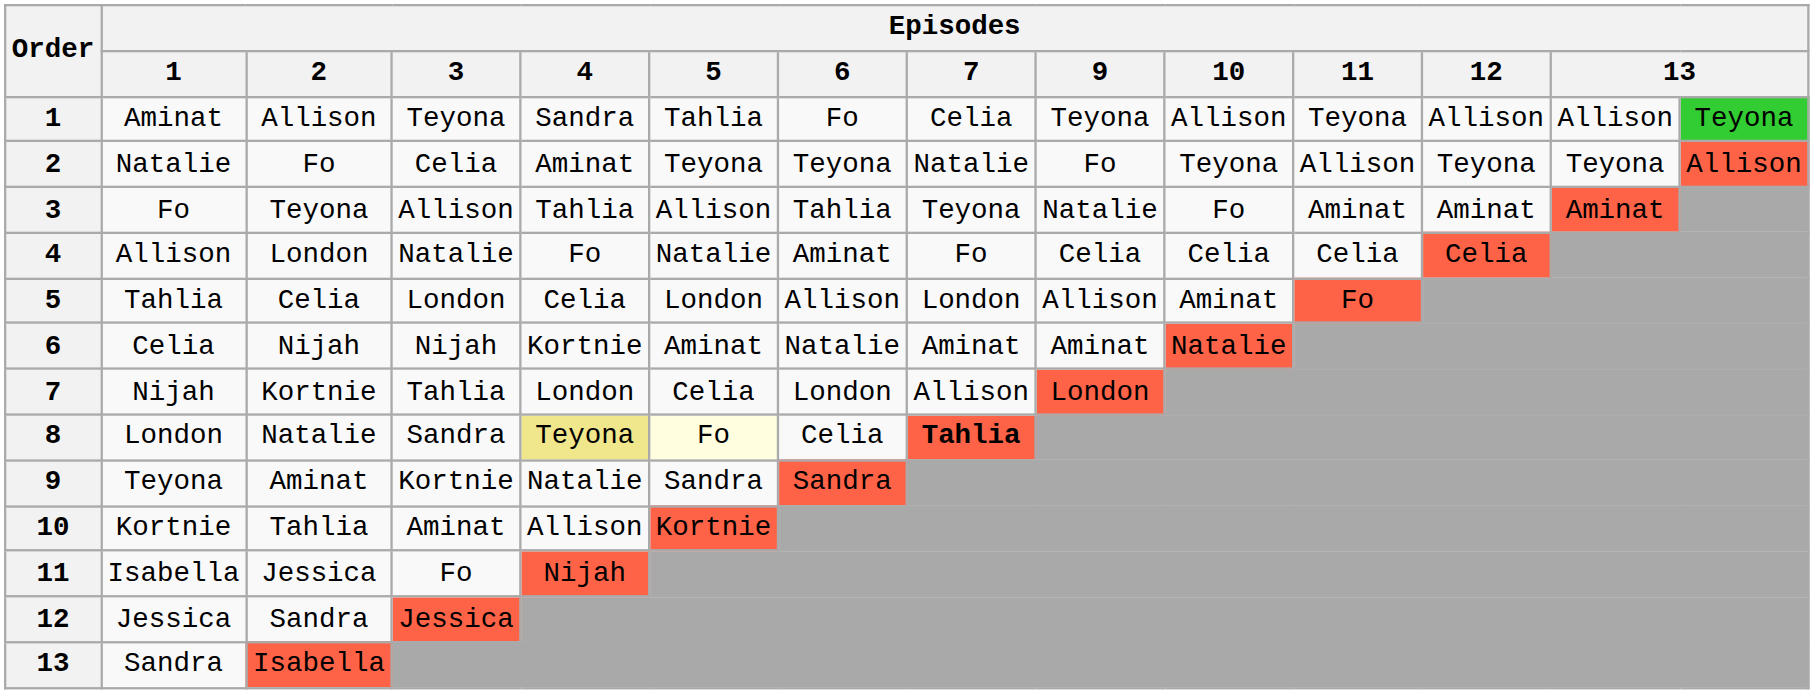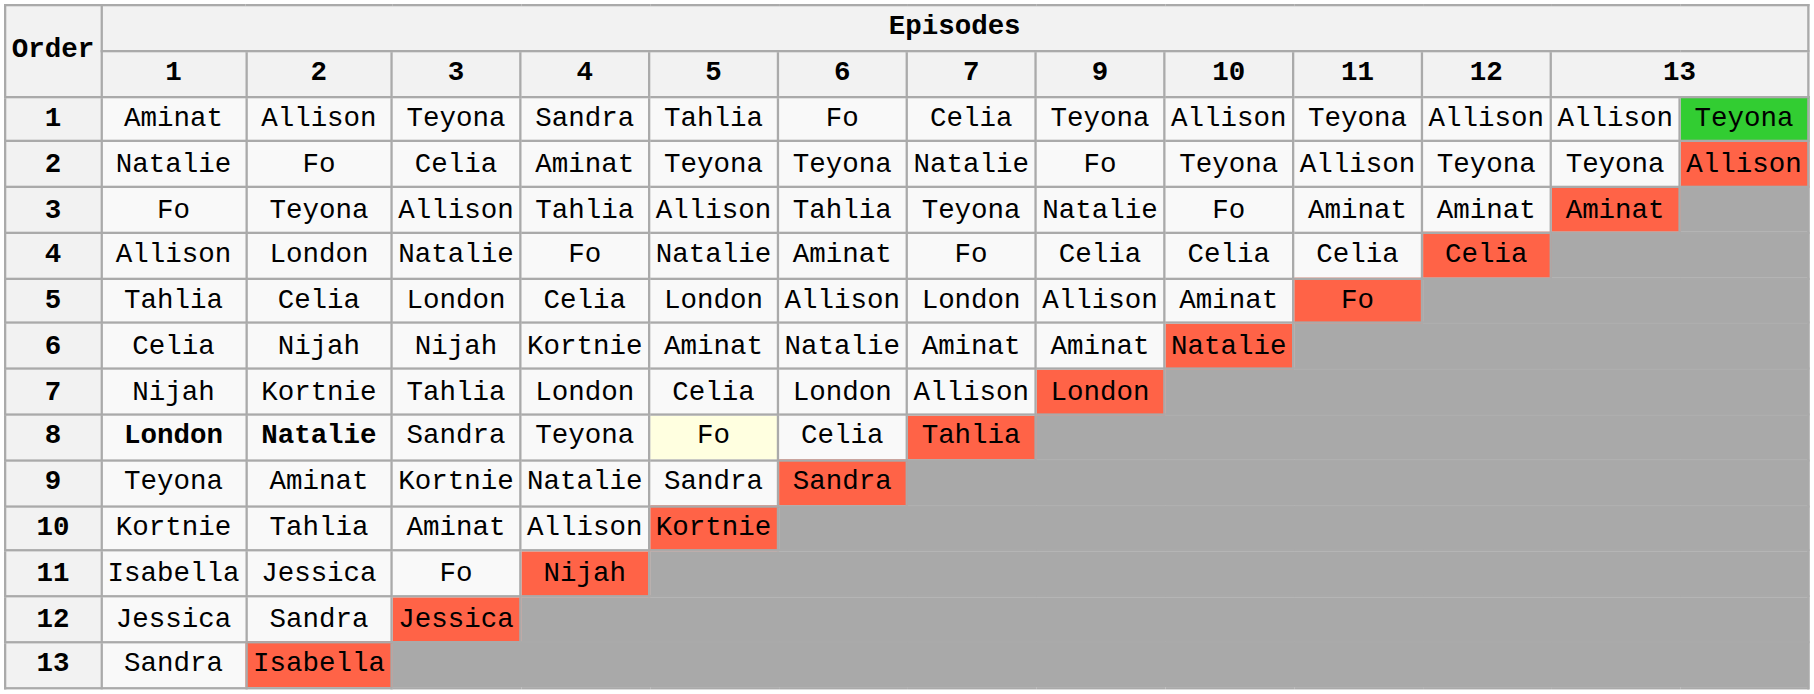(174, 437) normal -> (174, 437) bold
(319, 437) normal -> (319, 437) bold
(585, 437) khaki background -> (585, 437) no background
(971, 437) bold -> (971, 437) normal
